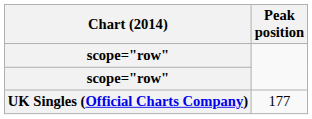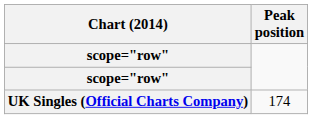(279, 101) 177 -> (279, 101) 174
